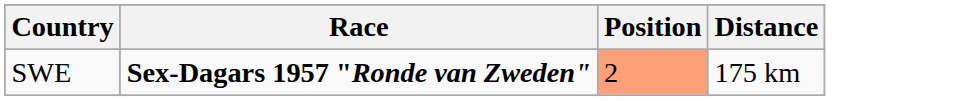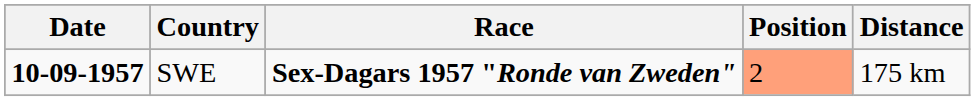+ column: (77, 26)
